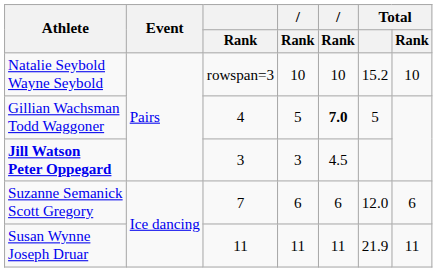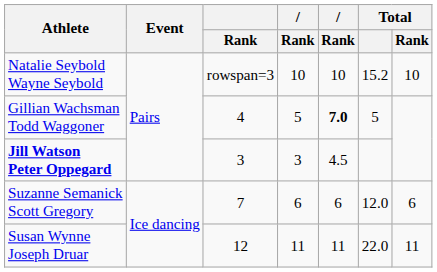(241, 245) 11 -> (241, 245) 12
(375, 245) 21.9 -> (375, 245) 22.0
